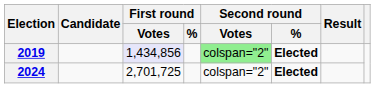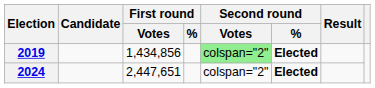(153, 53) lavender background -> (153, 53) no background
(153, 72) 2,701,725 -> (153, 72) 2,447,651
